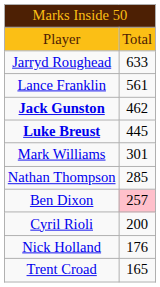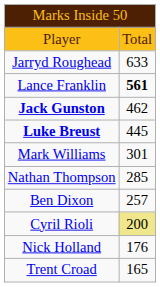(137, 85) normal -> (137, 85) bold
(137, 200) pink background -> (137, 200) no background
(137, 223) no background -> (137, 223) khaki background
